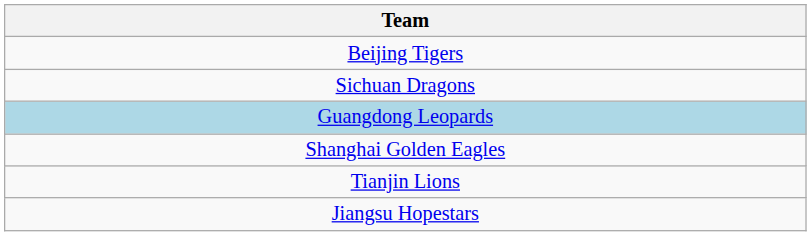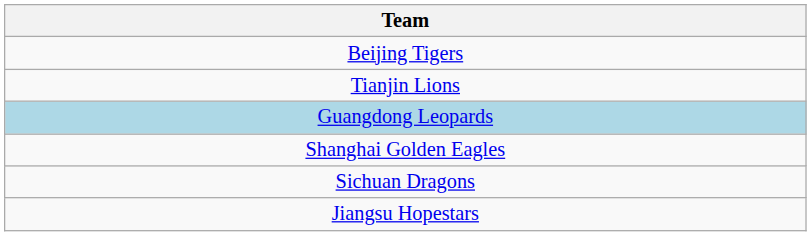(405, 85) Sichuan Dragons -> (405, 85) Tianjin Lions
(405, 181) Tianjin Lions -> (405, 181) Sichuan Dragons
